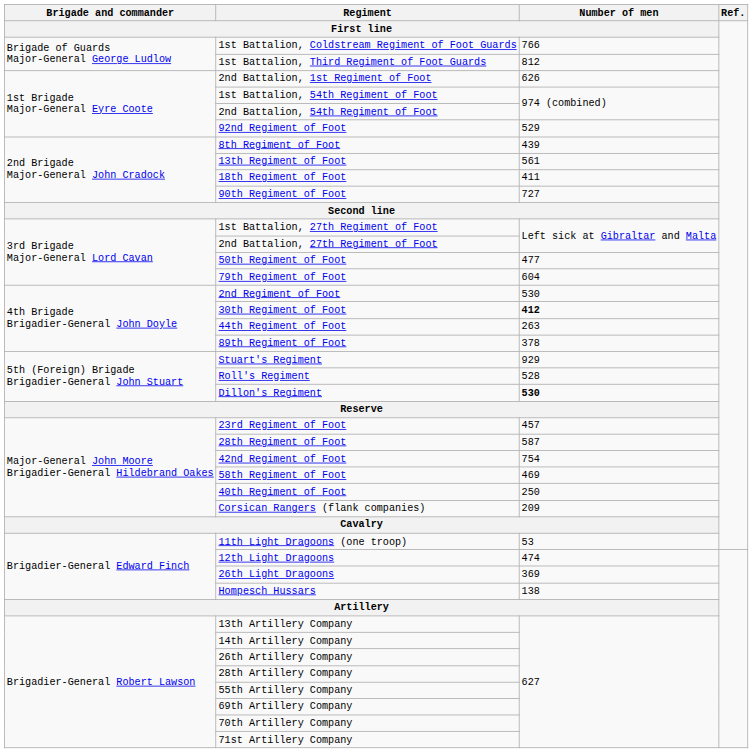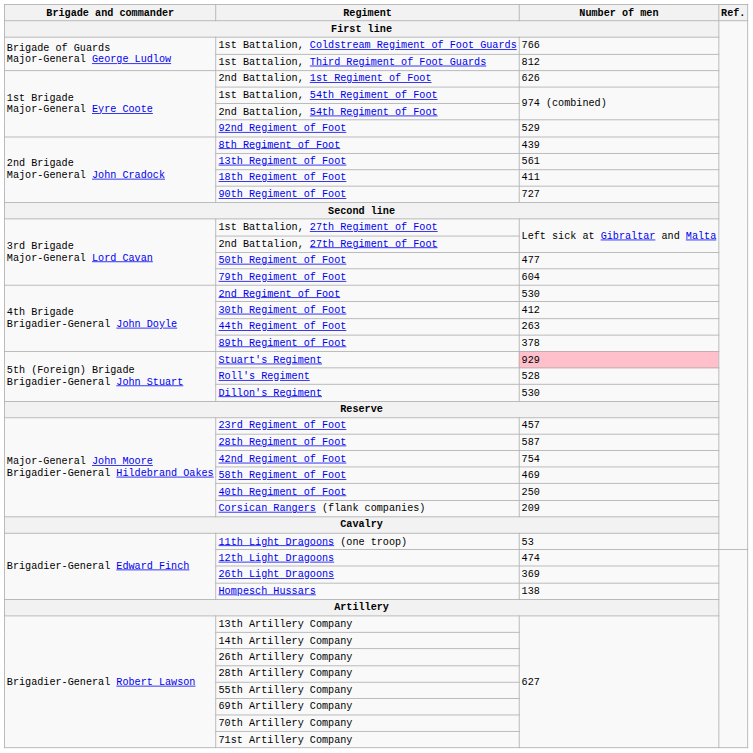(531, 310) bold -> (531, 310) normal
(531, 360) no background -> (531, 360) pink background
(531, 393) bold -> (531, 393) normal
